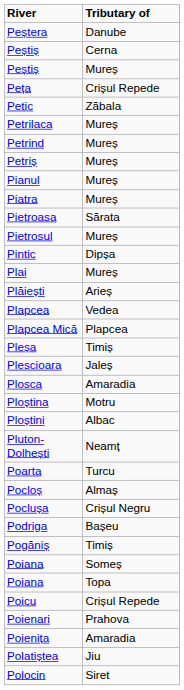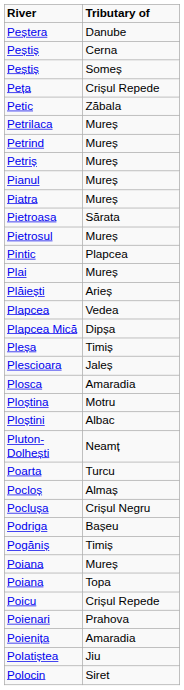(102, 69) Mureș -> (104, 69) Someș
(100, 254) Dipșa -> (107, 254) Plapcea
(107, 328) Plapcea -> (100, 328) Dipșa
(104, 564) Someș -> (102, 564) Mureș
